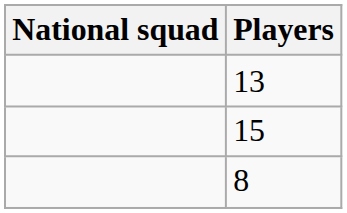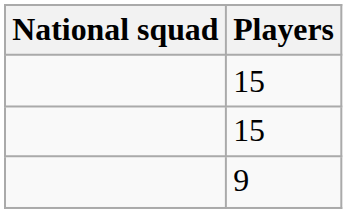(249, 80) 13 -> (249, 80) 15
(241, 181) 8 -> (241, 181) 9
